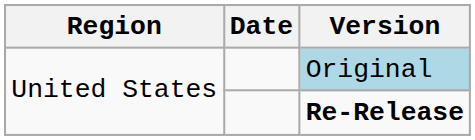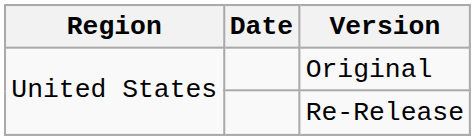(369, 70) lightblue background -> (369, 70) no background
(385, 113) bold -> (385, 113) normal
